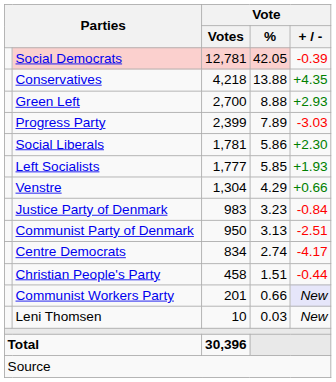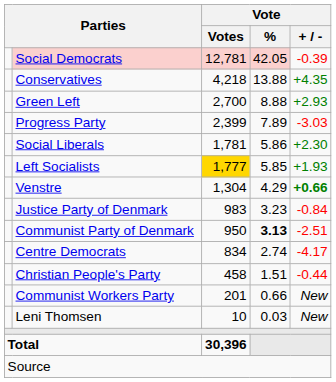(230, 166) no background -> (230, 166) gold background
(310, 187) normal -> (310, 187) bold
(274, 230) normal -> (274, 230) bold
(314, 295) lavender background -> (314, 295) no background
